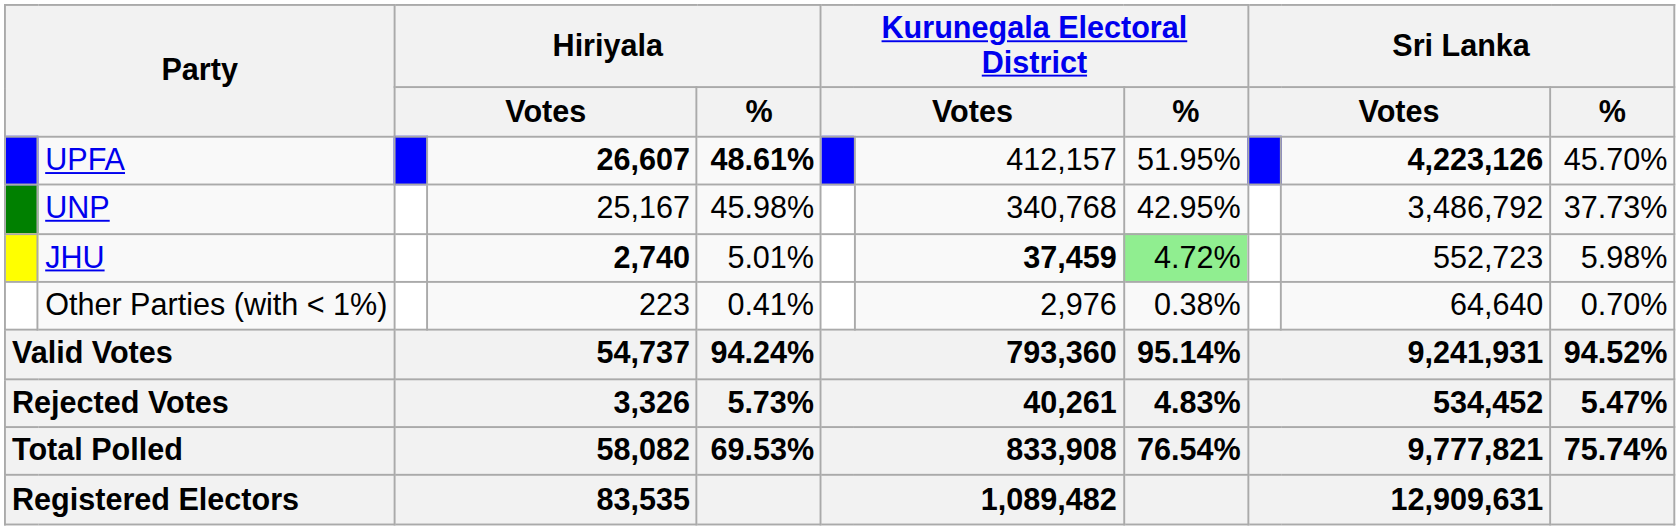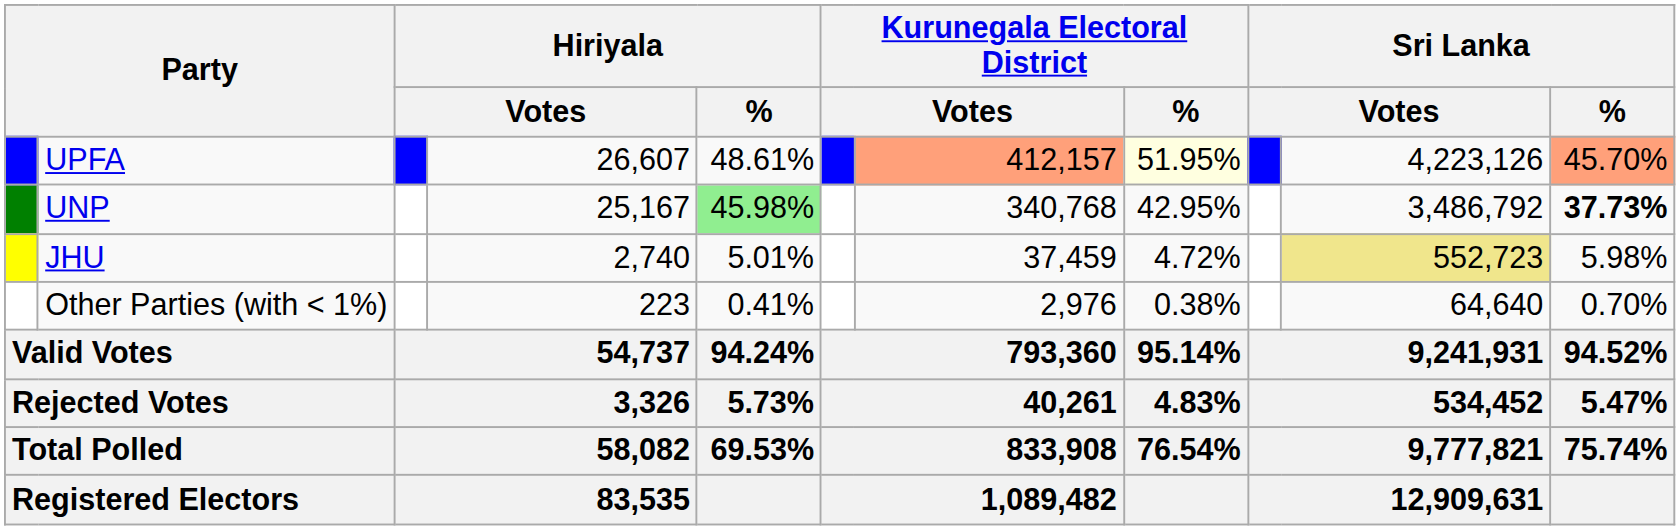(643, 160) bold -> (643, 160) normal
(762, 160) bold -> (762, 160) normal
(1061, 160) no background -> (1061, 160) lightsalmon background
(1189, 160) no background -> (1189, 160) lightyellow background
(1475, 160) bold -> (1475, 160) normal
(1616, 160) no background -> (1616, 160) lightsalmon background
(762, 208) no background -> (762, 208) lightgreen background
(1616, 208) normal -> (1616, 208) bold
(652, 256) bold -> (652, 256) normal
(1070, 256) bold -> (1070, 256) normal
(1197, 256) lightgreen background -> (1197, 256) no background
(1488, 256) no background -> (1488, 256) khaki background
